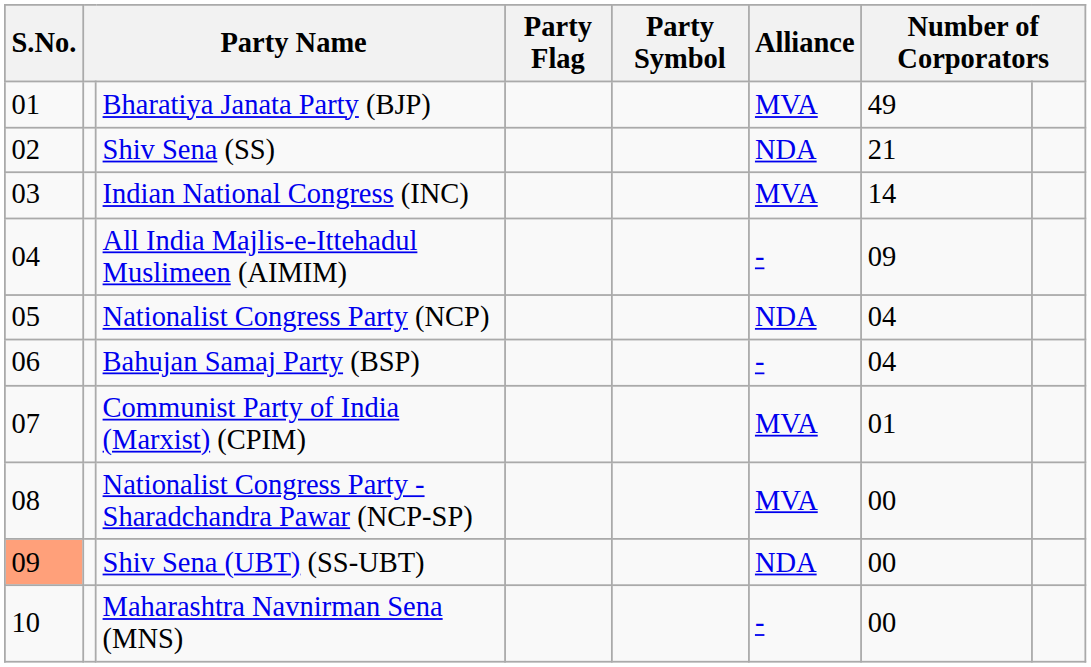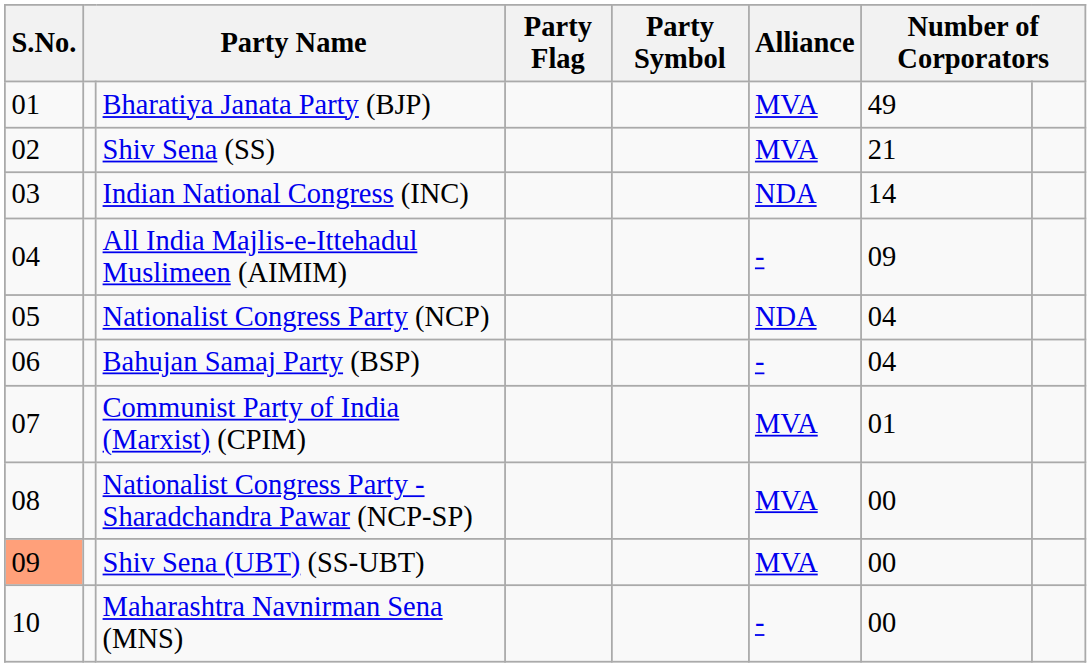(786, 149) NDA -> (786, 149) MVA
(786, 194) MVA -> (786, 194) NDA
(786, 561) NDA -> (786, 561) MVA
